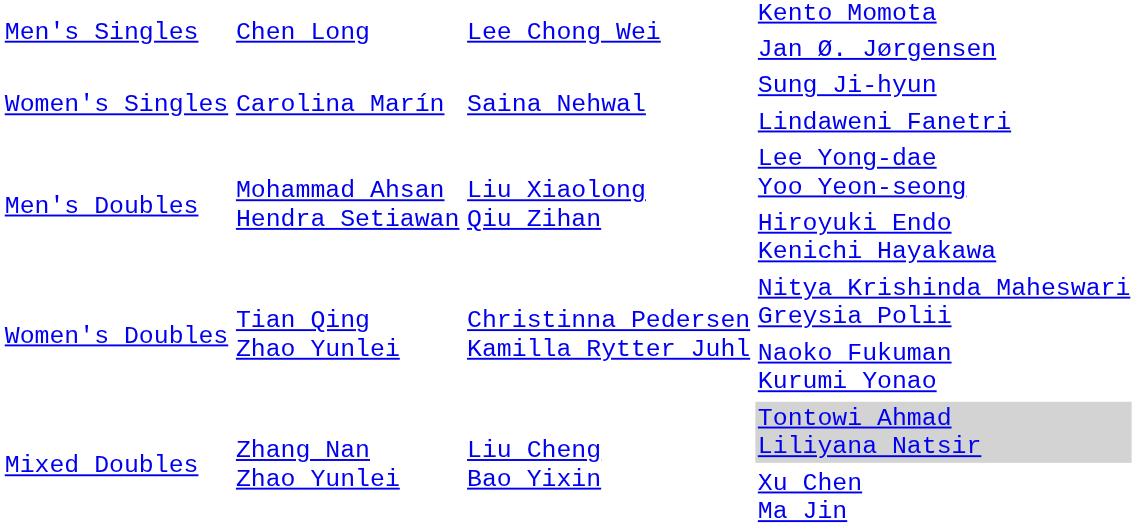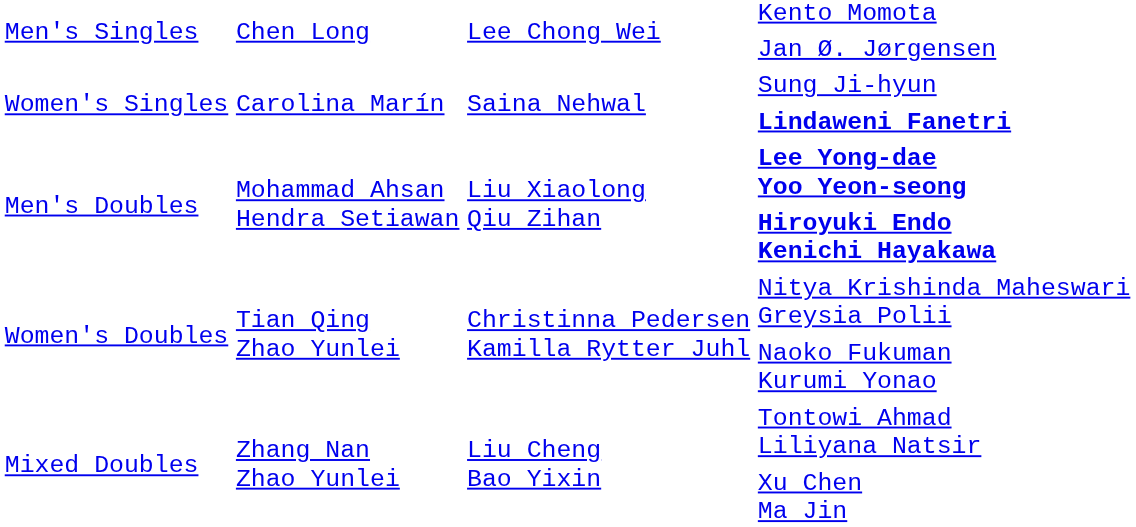(884, 122) normal -> (884, 122) bold
(862, 173) normal -> (862, 173) bold
(877, 237) normal -> (877, 237) bold
(870, 432) lightgrey background -> (870, 432) no background
